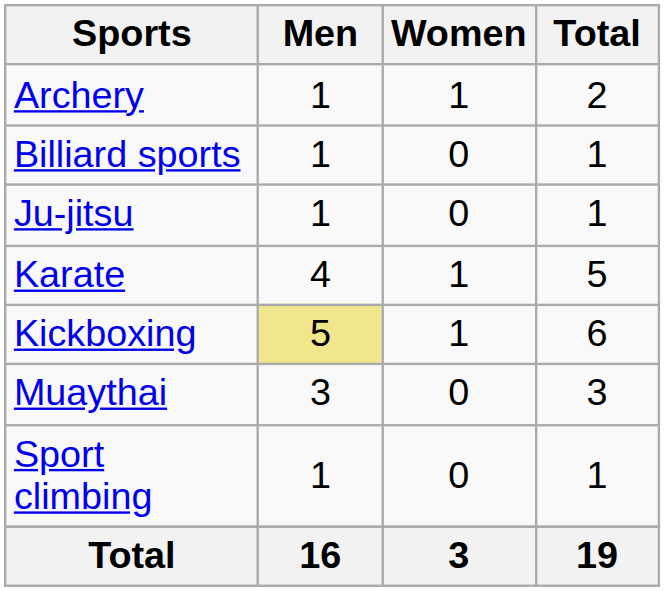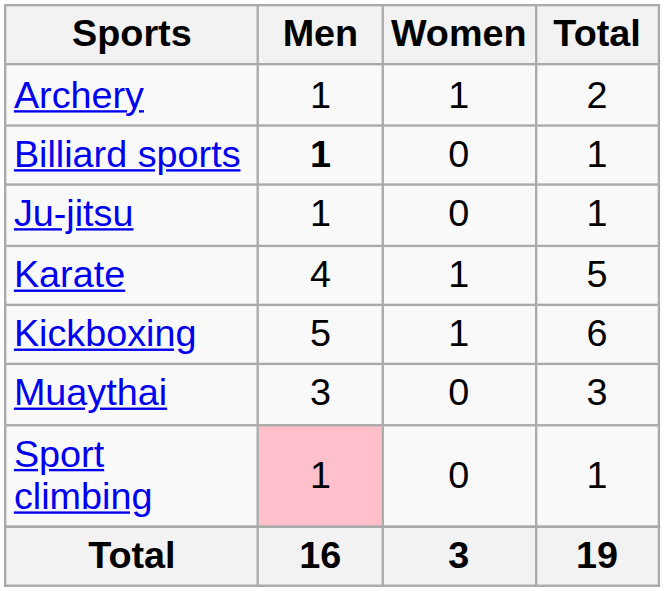(320, 154) normal -> (320, 154) bold
(320, 333) khaki background -> (320, 333) no background
(320, 474) no background -> (320, 474) pink background
